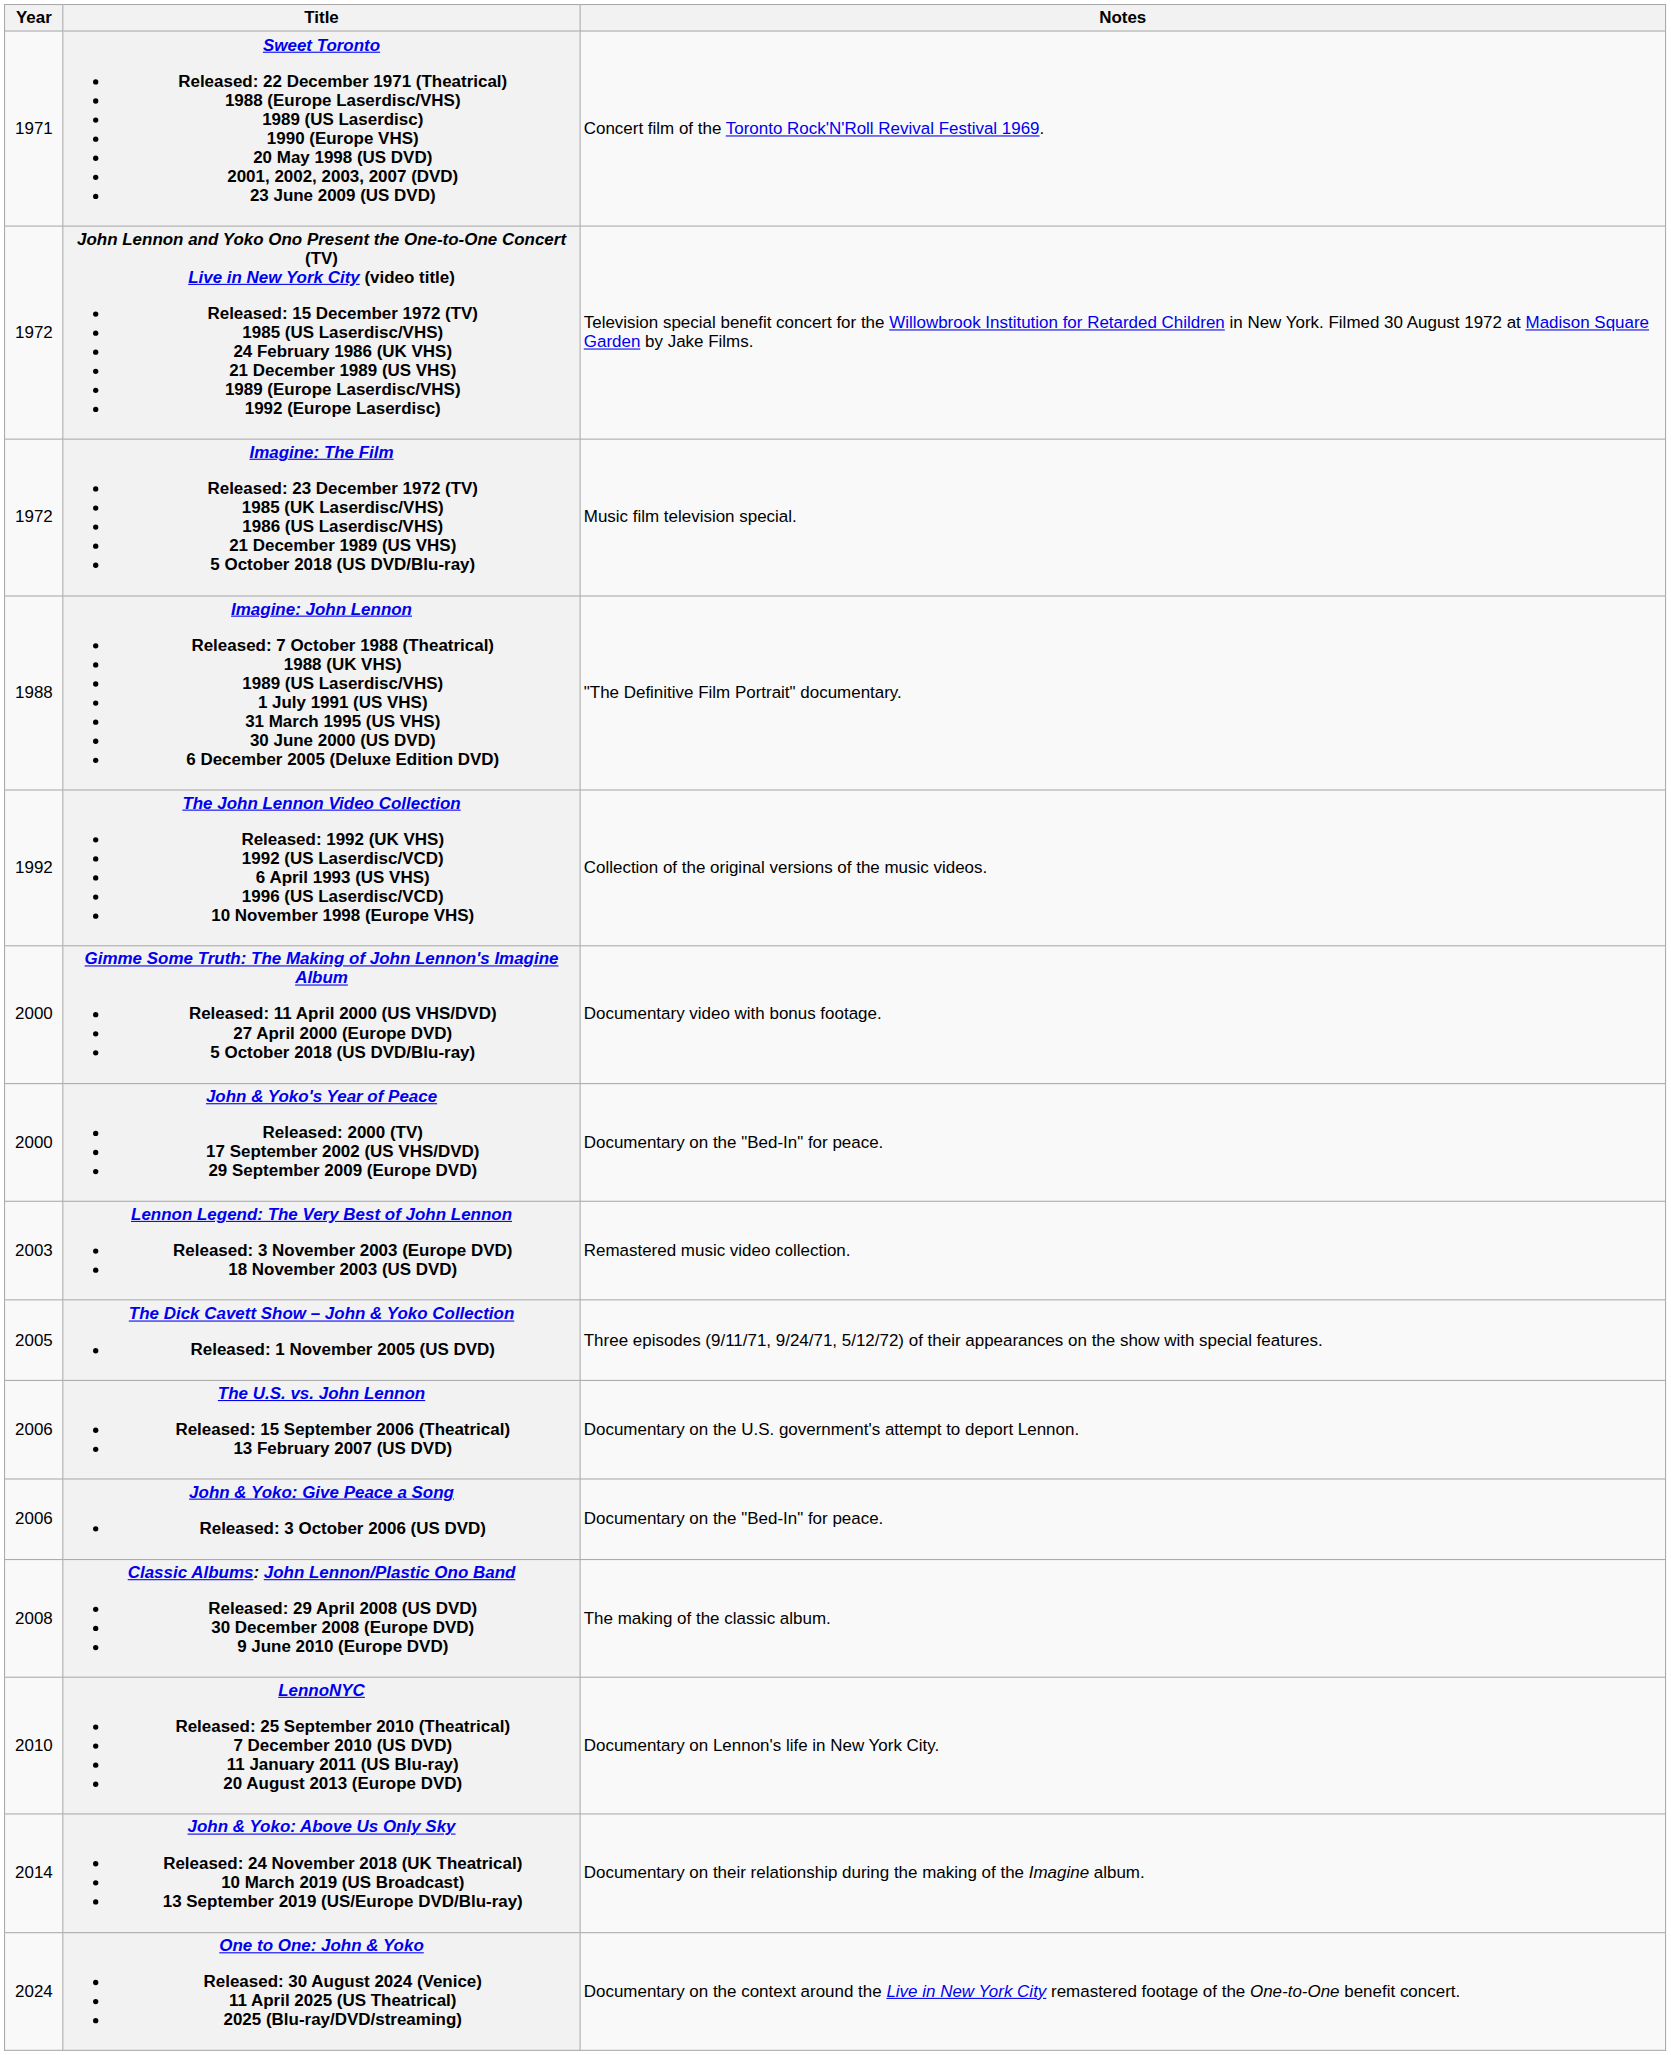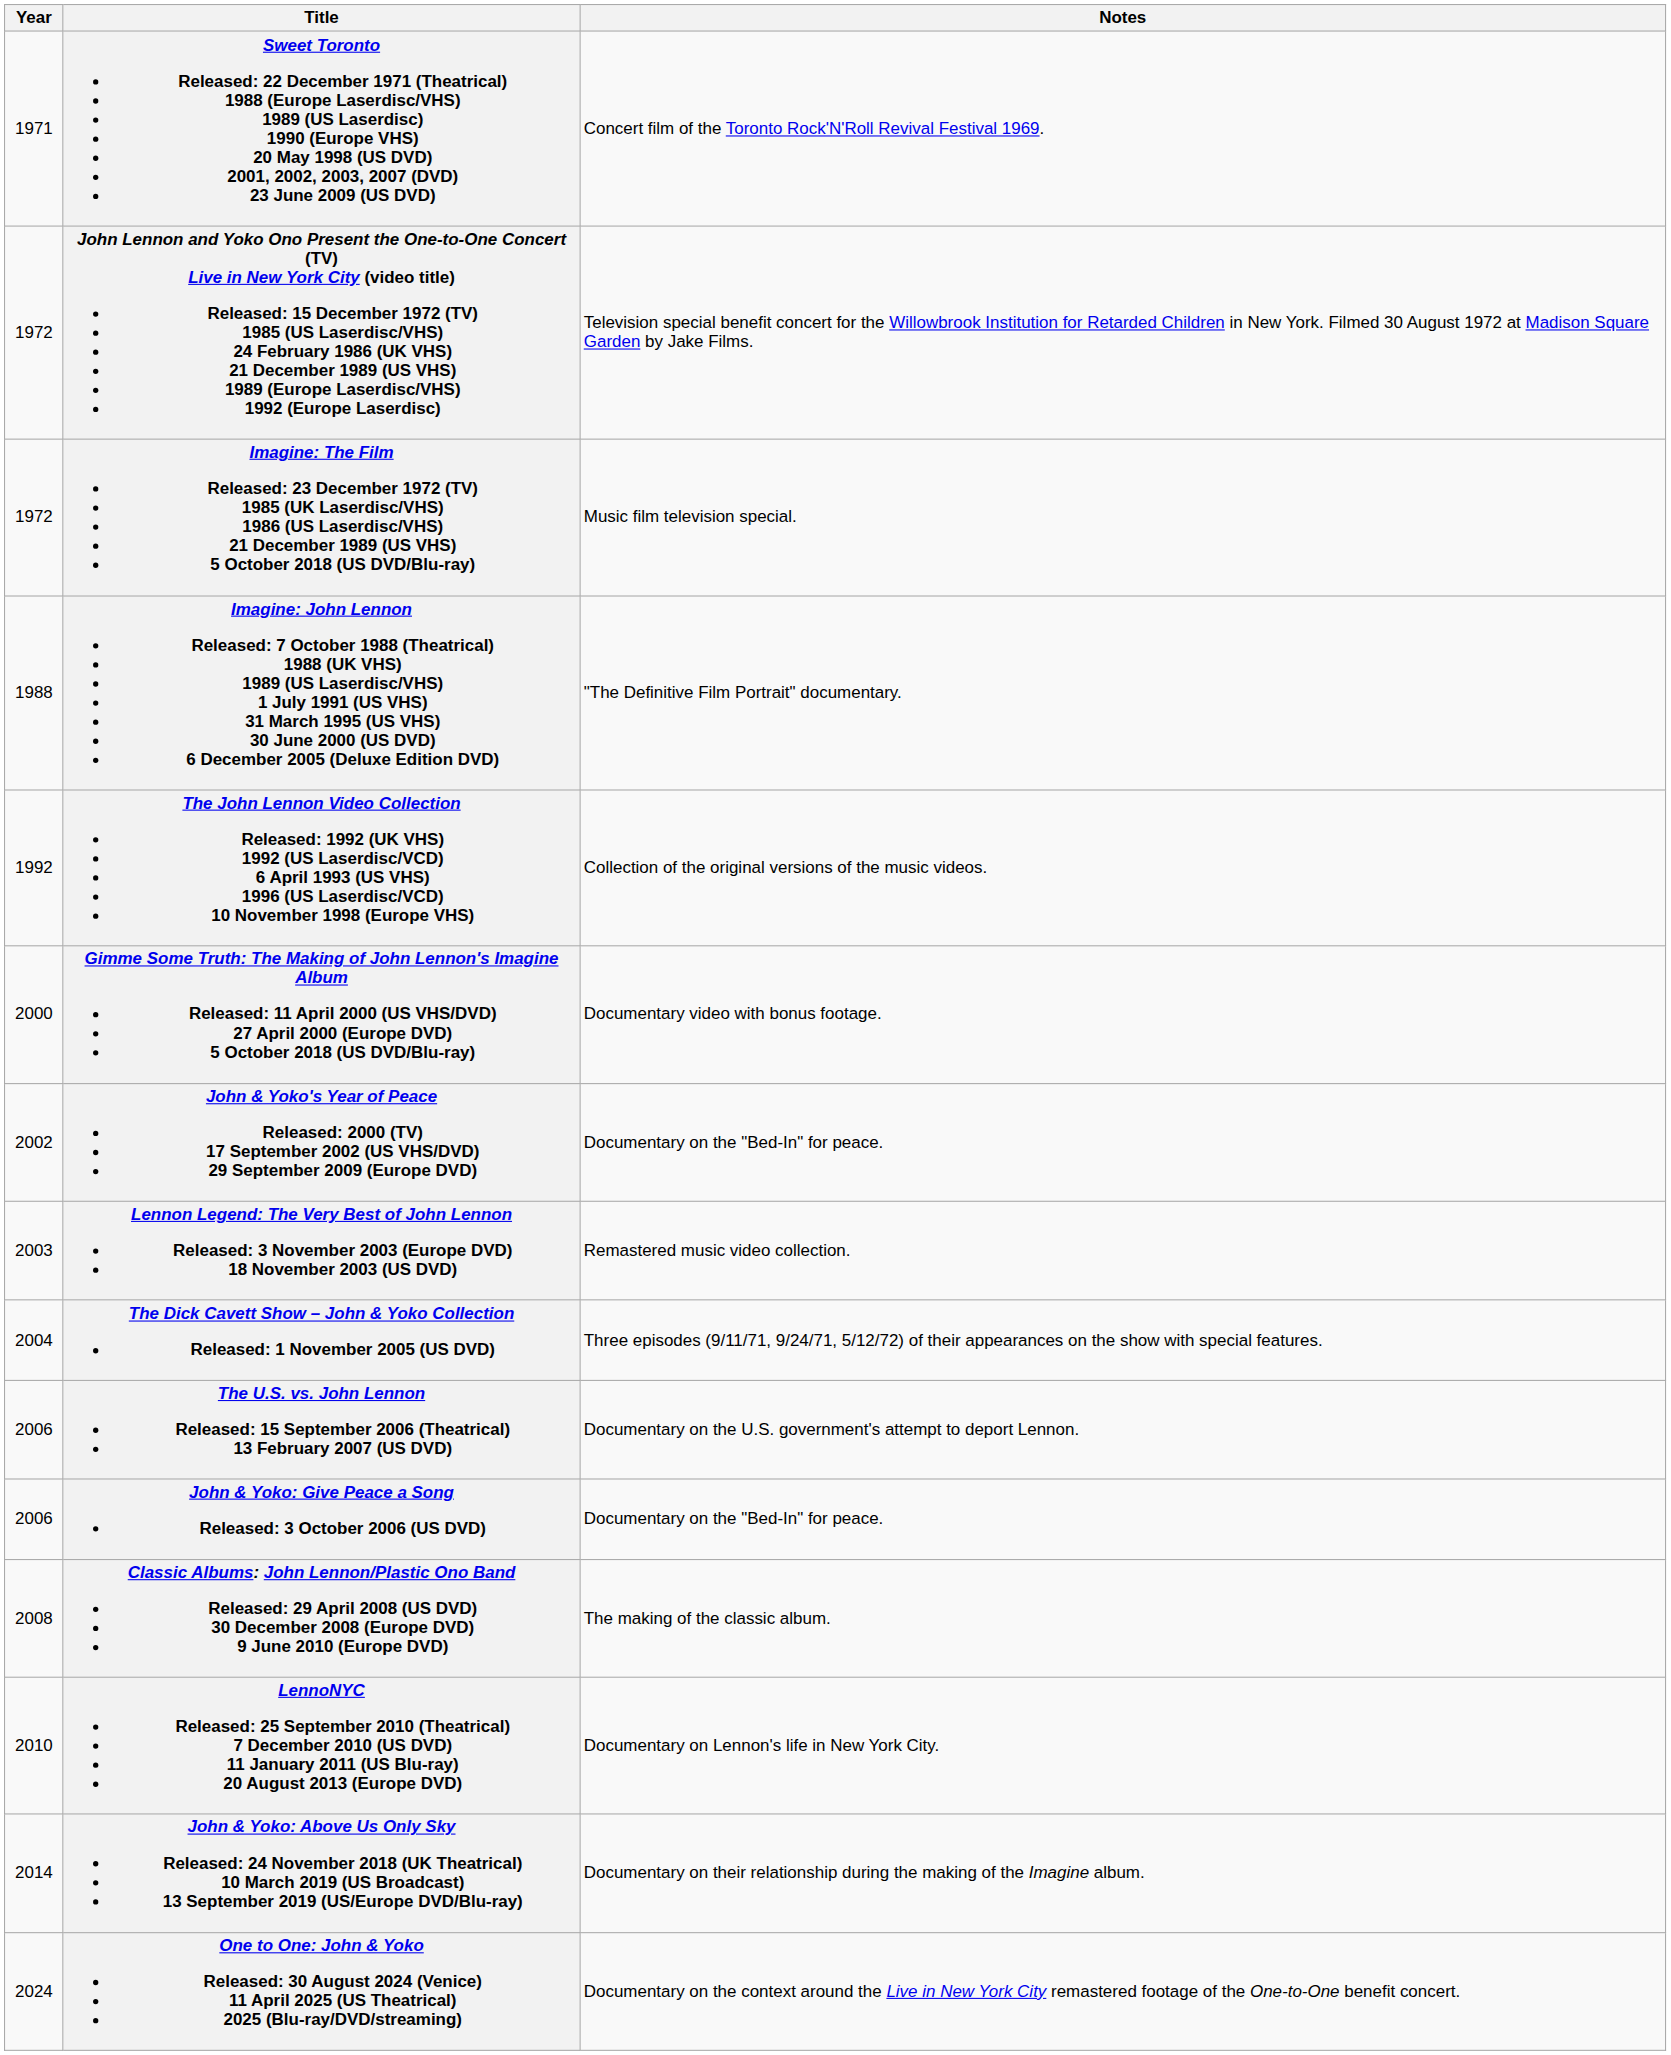(34, 1142) 2000 -> (34, 1142) 2002
(34, 1340) 2005 -> (34, 1340) 2004
